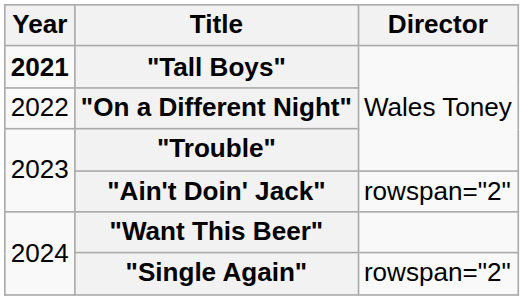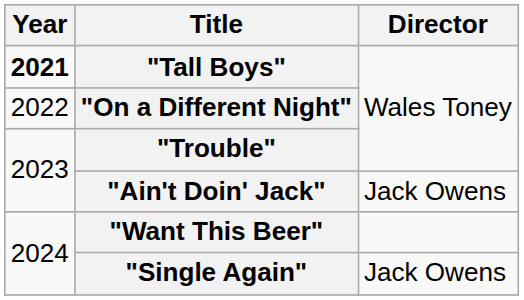(437, 190) rowspan="2" -> (435, 190) Jack Owens
(437, 273) rowspan="2" -> (435, 273) Jack Owens
